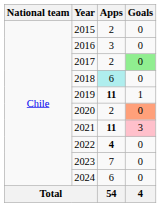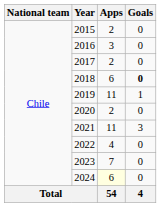(140, 62) lightgreen background -> (140, 62) no background
(111, 78) paleturquoise background -> (111, 78) no background
(140, 78) normal -> (140, 78) bold
(111, 95) bold -> (111, 95) normal
(140, 111) lightsalmon background -> (140, 111) no background
(111, 128) bold -> (111, 128) normal
(140, 128) pink background -> (140, 128) no background
(111, 144) bold -> (111, 144) normal
(111, 177) no background -> (111, 177) lightyellow background
